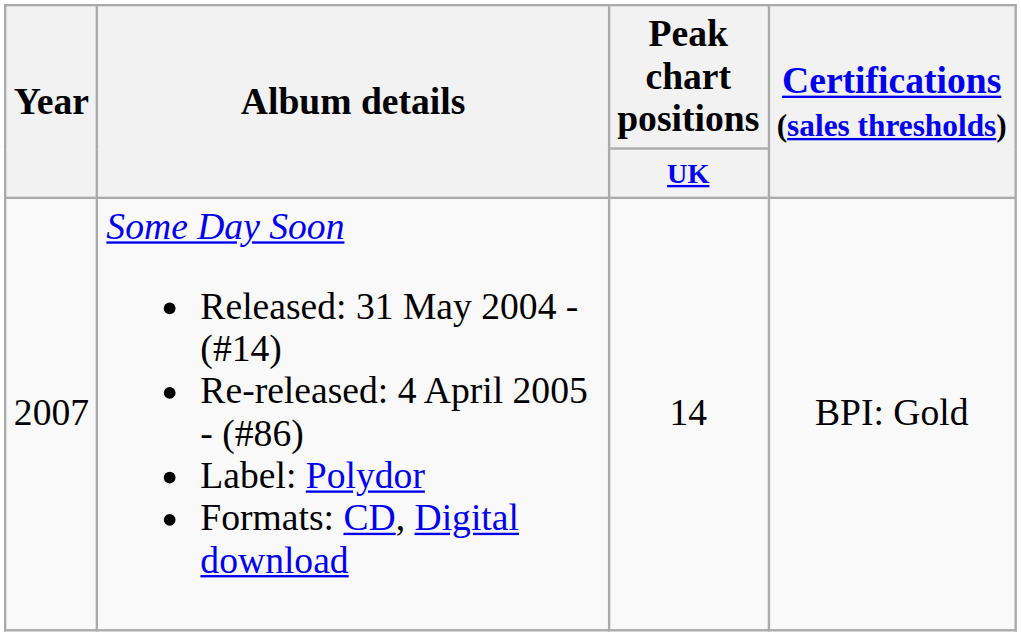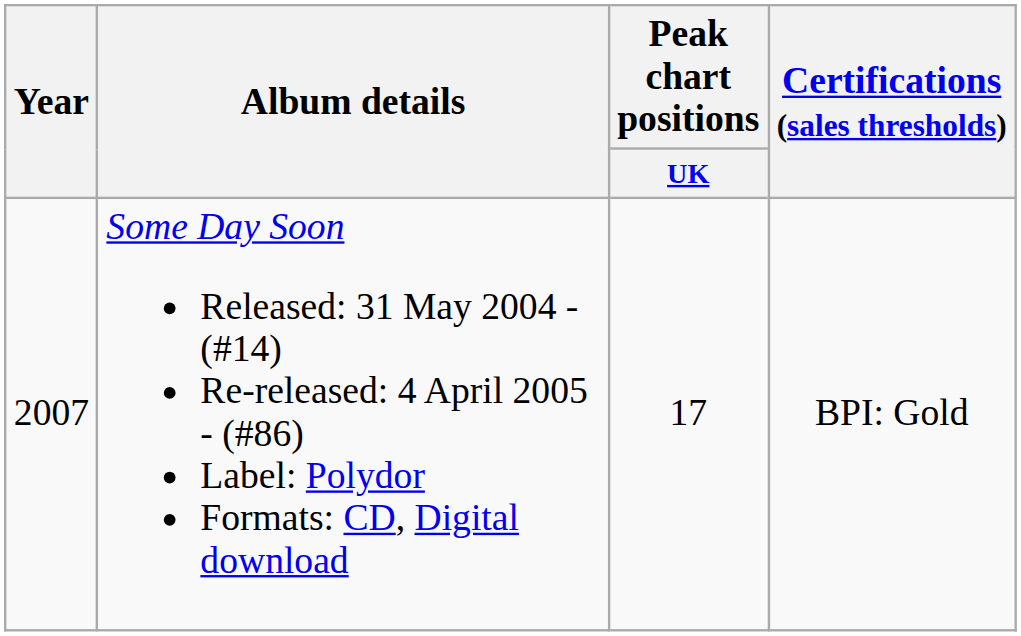(688, 413) 14 -> (688, 413) 17
